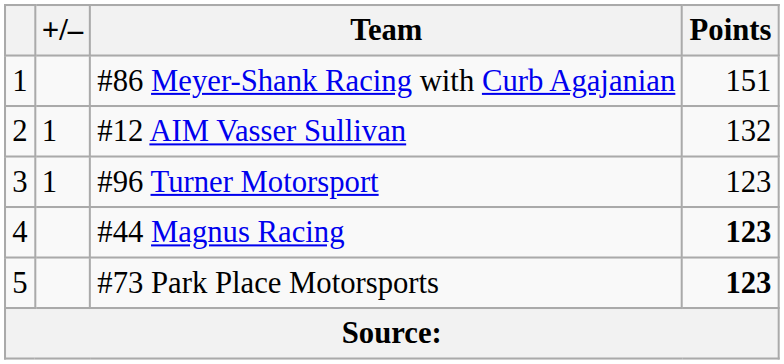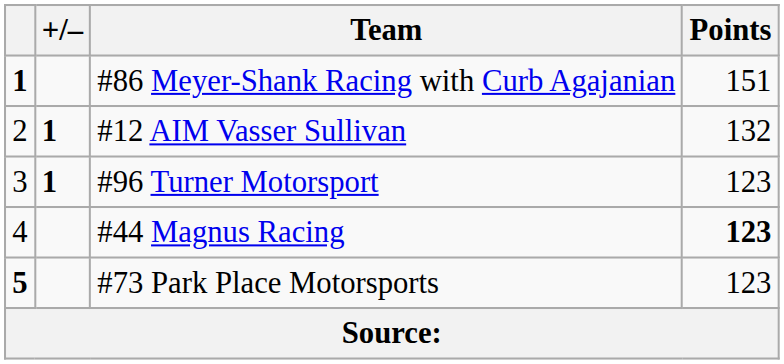(20, 80) normal -> (20, 80) bold
(49, 131) normal -> (49, 131) bold
(49, 181) normal -> (49, 181) bold
(20, 283) normal -> (20, 283) bold
(748, 283) bold -> (748, 283) normal
